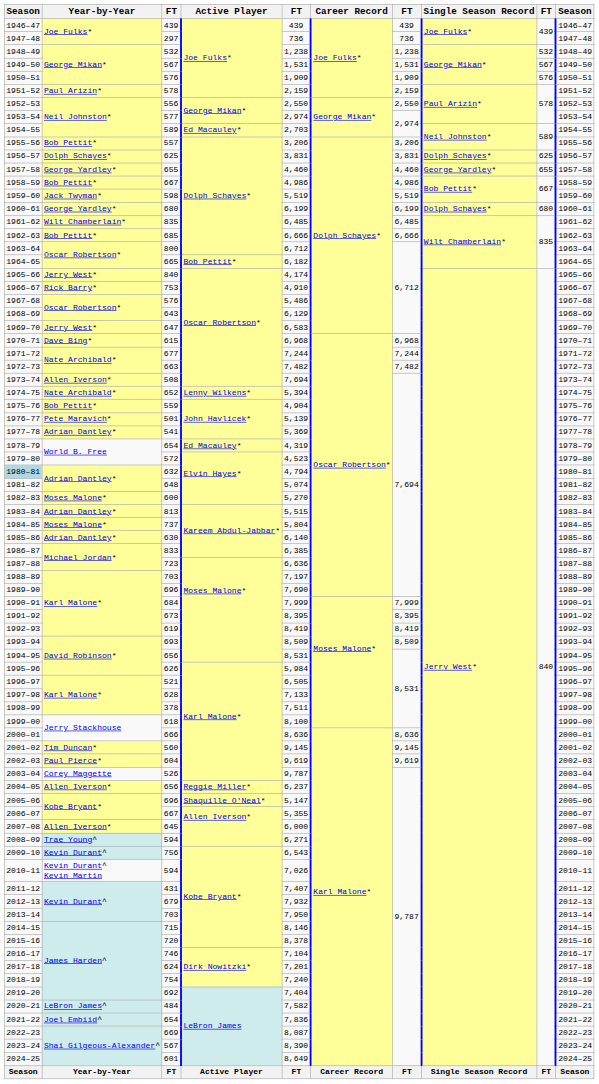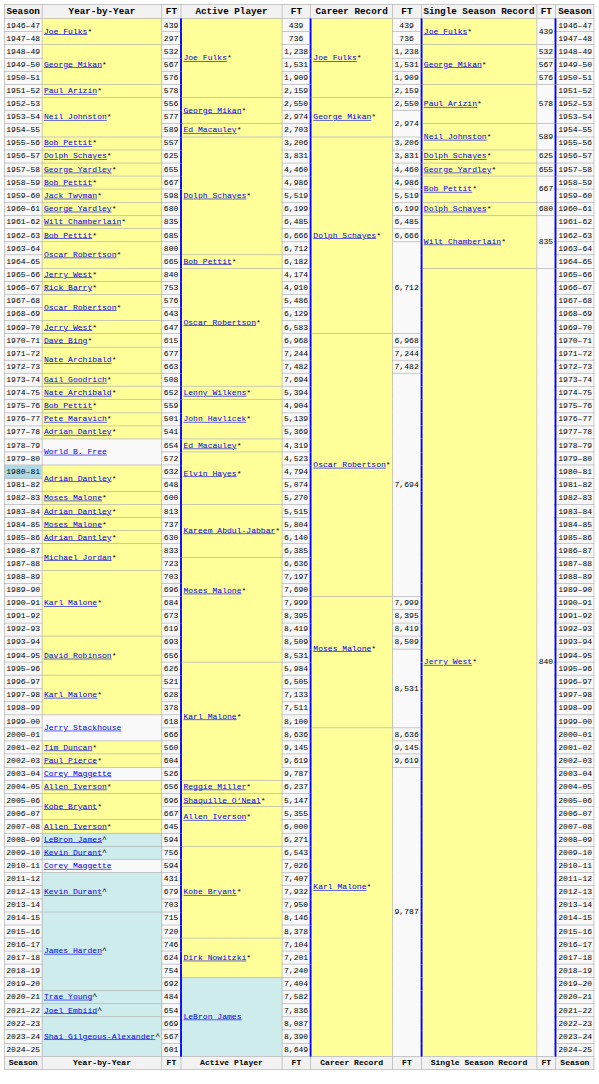(78, 380) Allen Iverson* -> (78, 380) Gail Goodrich*
(71, 840) Trae Young^ -> (75, 840) LeBron James^
(102, 870) Kevin Durant^ Kevin Martin -> (78, 866) Corey Maggette
(75, 1007) LeBron James^ -> (71, 997) Trae Young^
